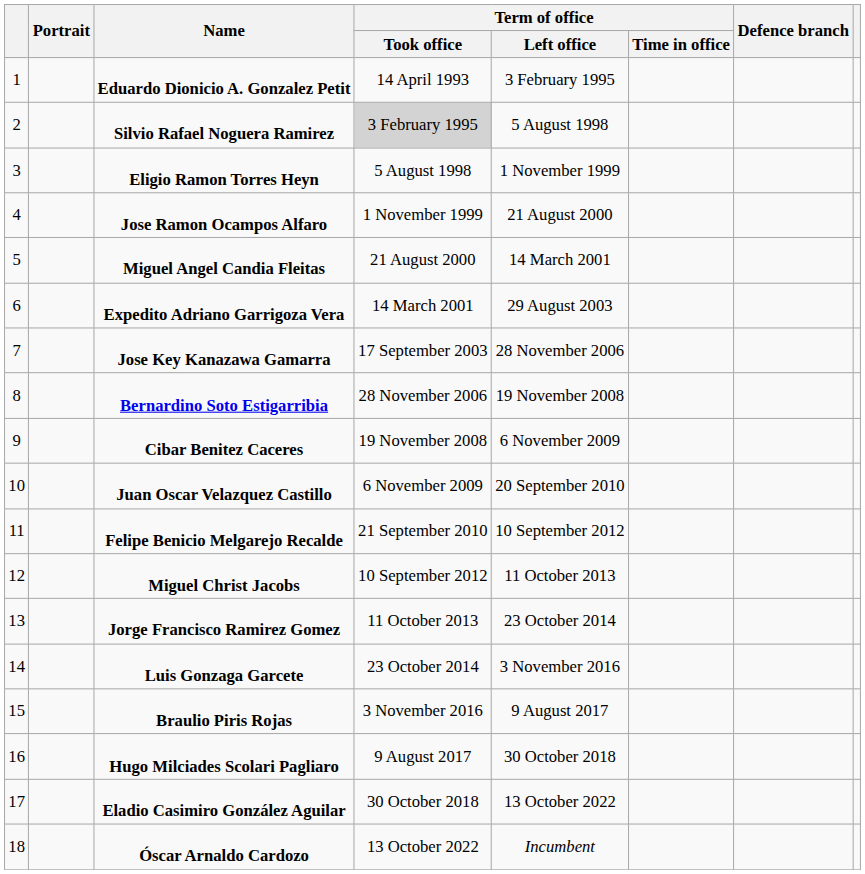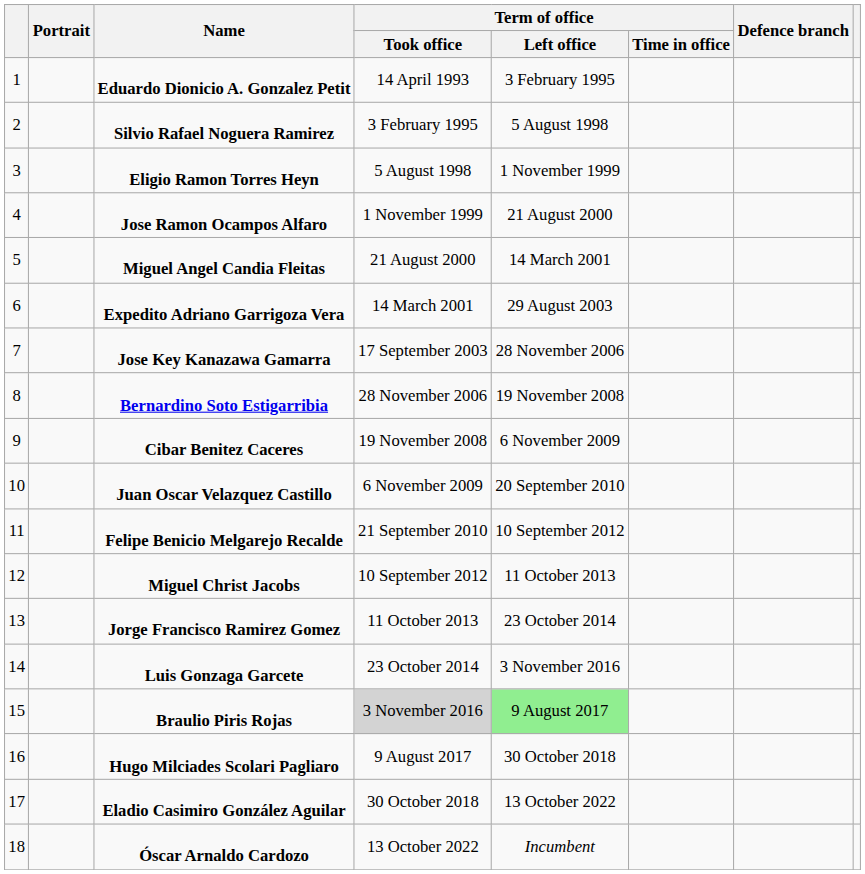(423, 124) lightgrey background -> (423, 124) no background
(423, 711) no background -> (423, 711) lightgrey background
(560, 711) no background -> (560, 711) lightgreen background
